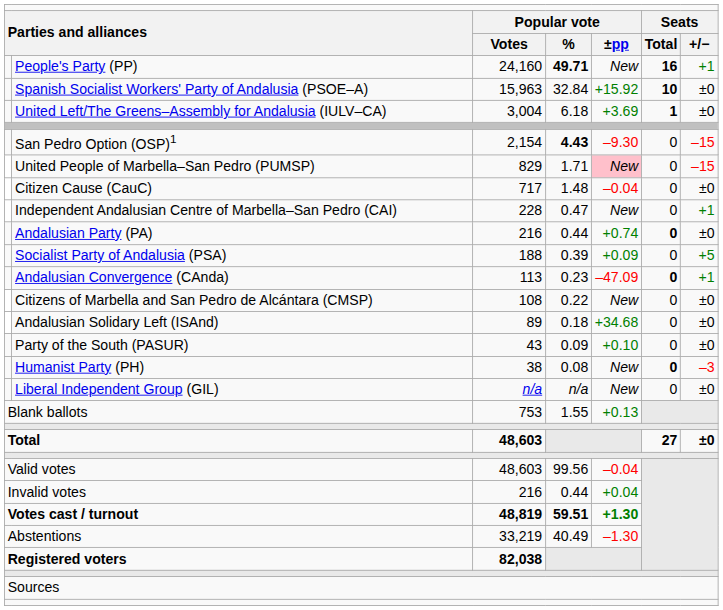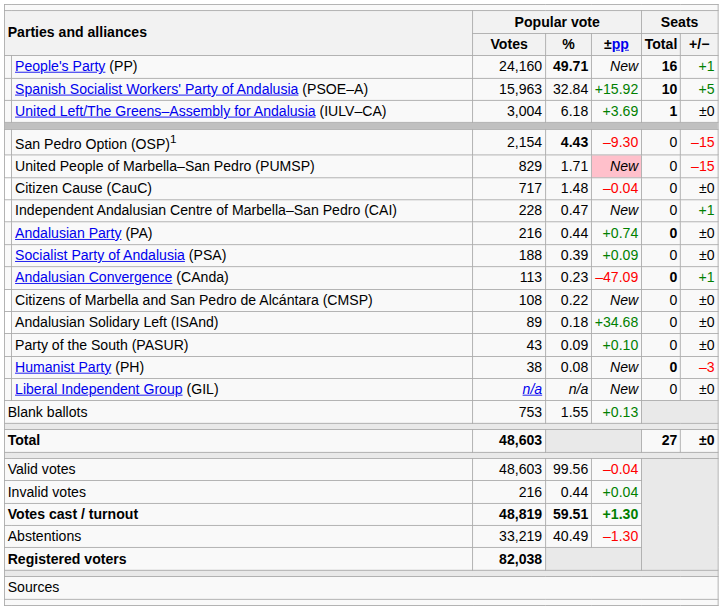(707, 89) ±0 -> (707, 89) +5
(707, 255) +5 -> (707, 255) ±0
